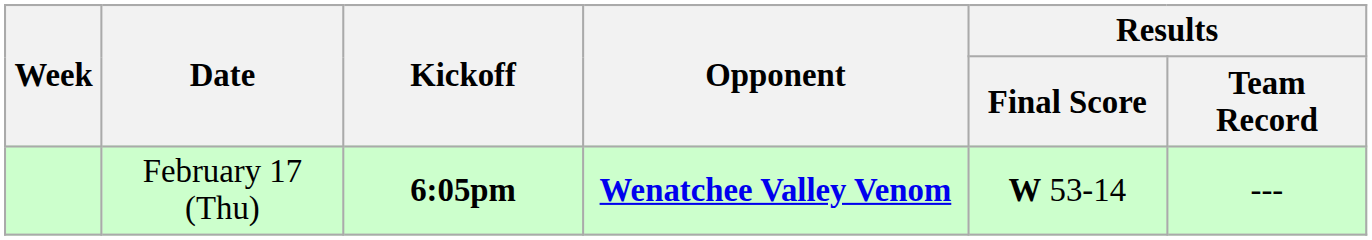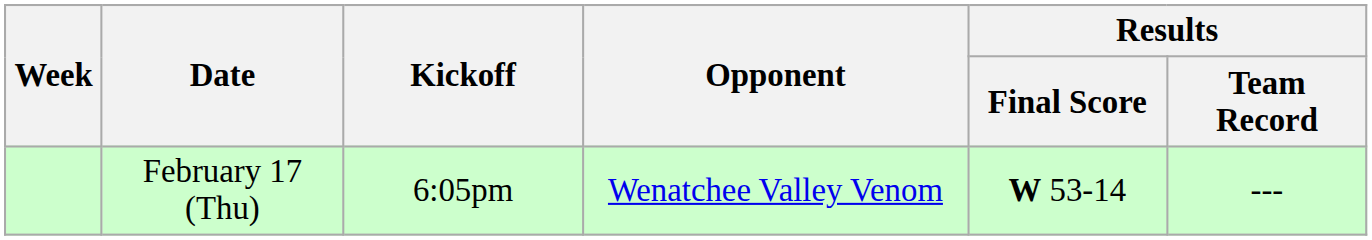(463, 189) bold -> (463, 189) normal
(775, 189) bold -> (775, 189) normal
